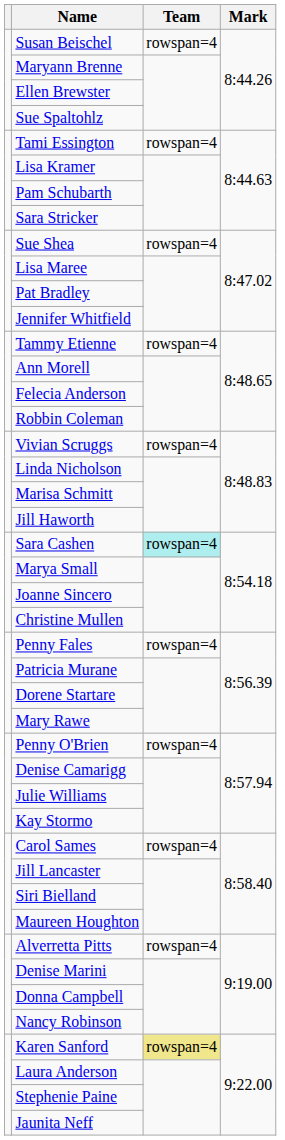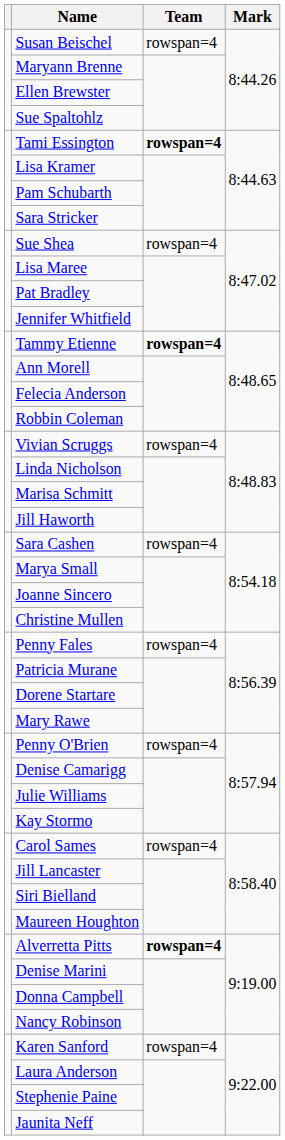(182, 142) normal -> (184, 142) bold
(182, 343) normal -> (184, 343) bold
(182, 544) paleturquoise background -> (182, 544) no background
(182, 946) normal -> (184, 946) bold
(182, 1047) khaki background -> (182, 1047) no background
